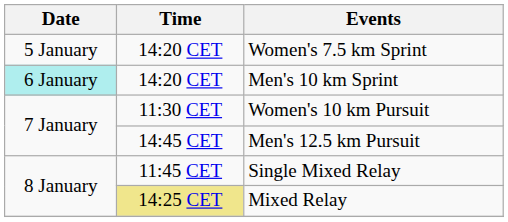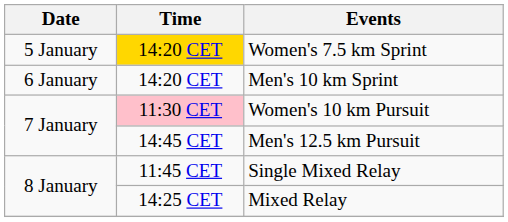(180, 49) no background -> (180, 49) gold background
(61, 79) paleturquoise background -> (61, 79) no background
(180, 110) no background -> (180, 110) pink background
(180, 200) khaki background -> (180, 200) no background
